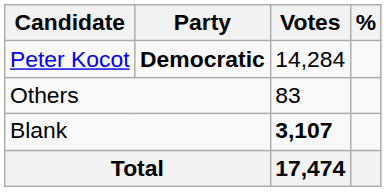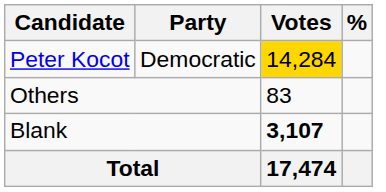(202, 58) bold -> (198, 58) normal
(310, 58) no background -> (301, 58) gold background
